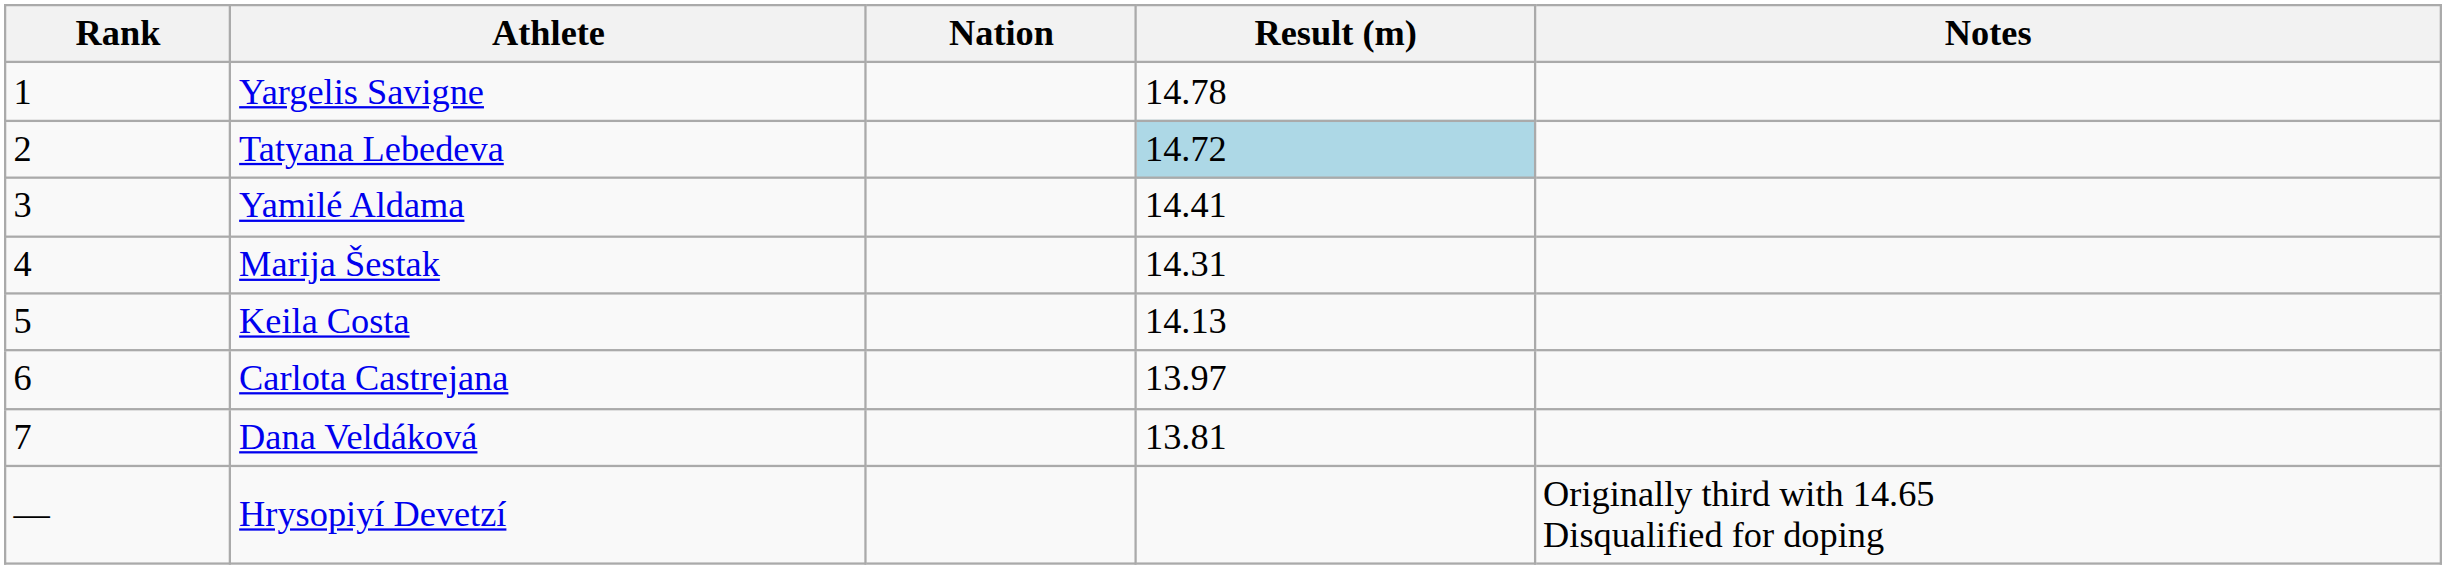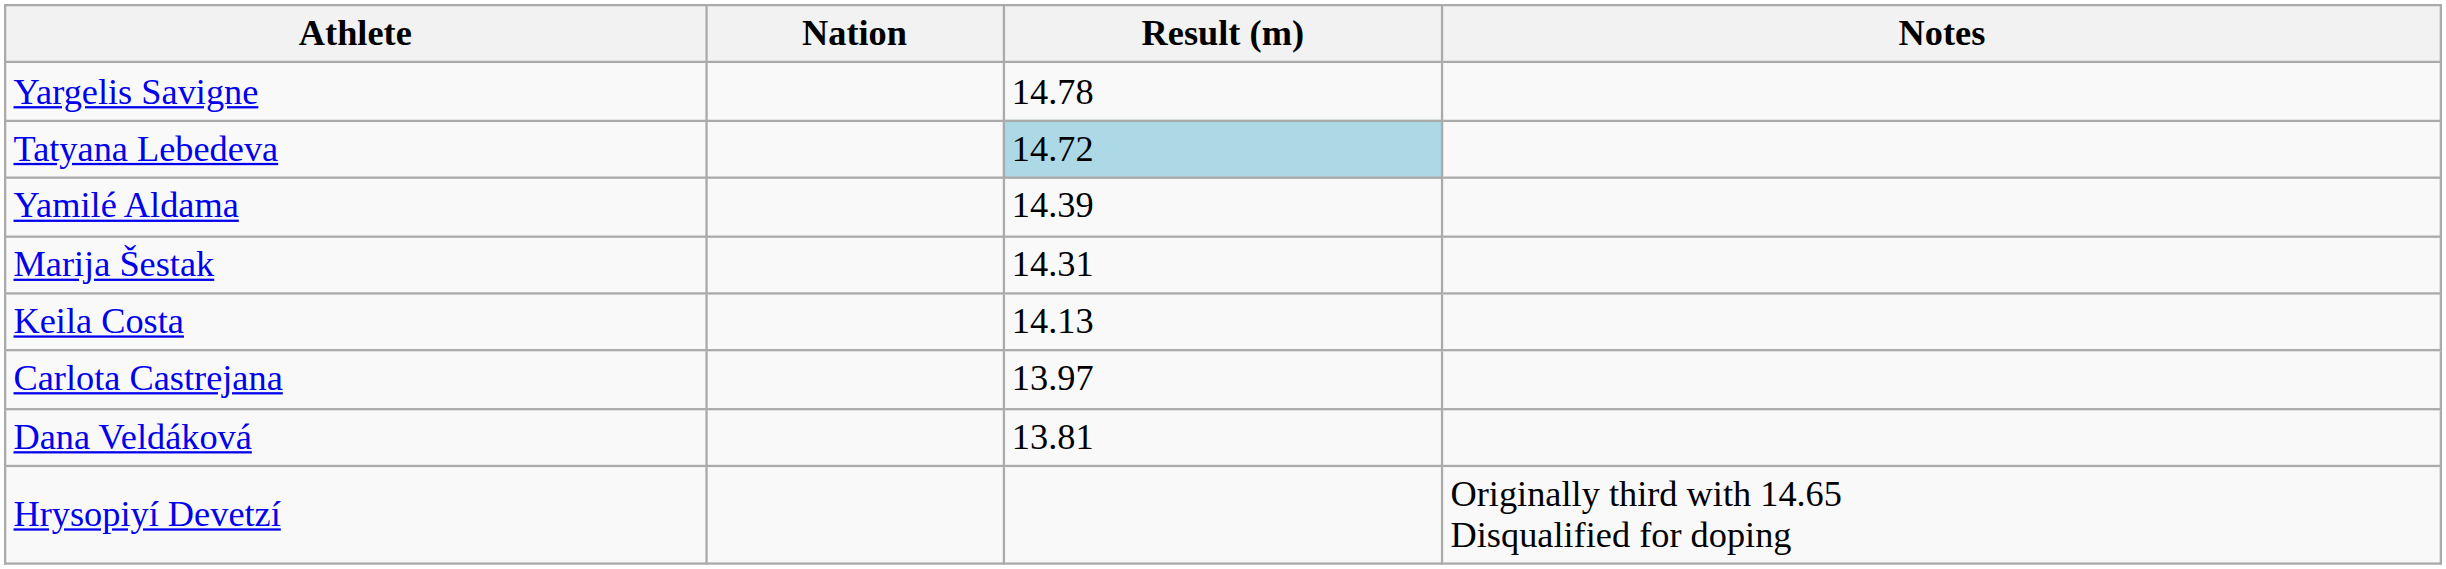- column: (118, 33)
(1186, 206) 14.41 -> (1053, 206) 14.39
